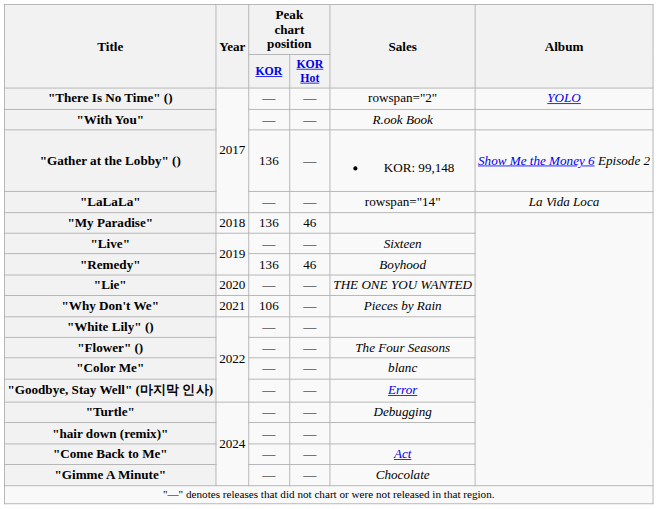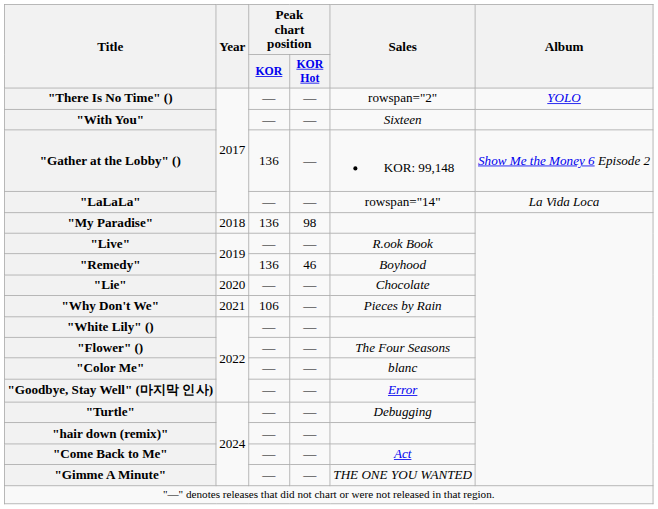(403, 119) R.ook Book -> (403, 119) Sixteen
(310, 222) 46 -> (310, 222) 98
(403, 243) Sixteen -> (403, 243) R.ook Book
(403, 285) THE ONE YOU WANTED -> (403, 285) Chocolate
(403, 475) Chocolate -> (403, 475) THE ONE YOU WANTED
